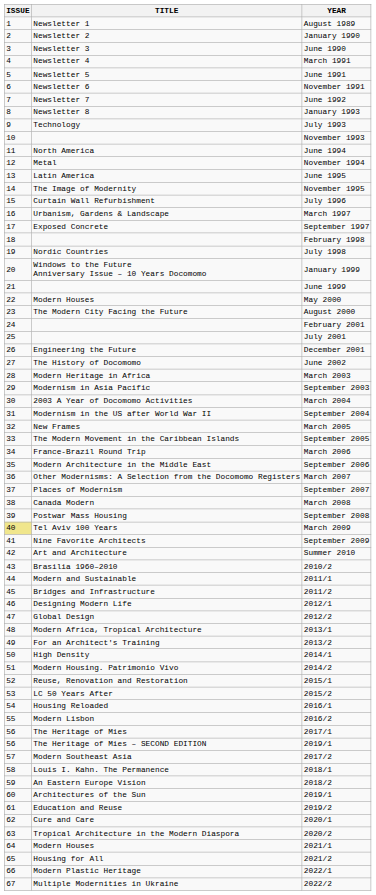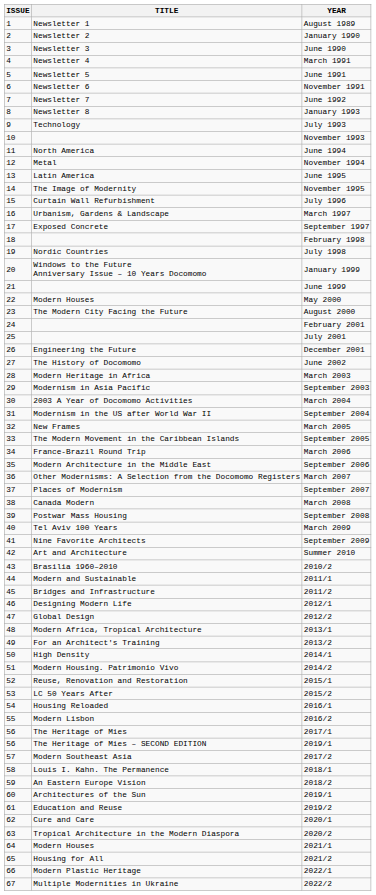(11, 528) khaki background -> (11, 528) no background
